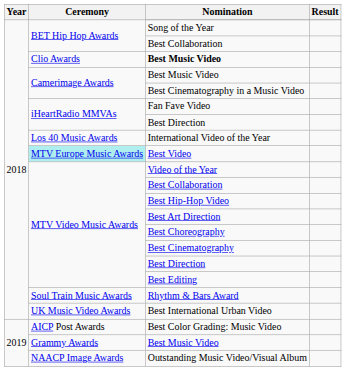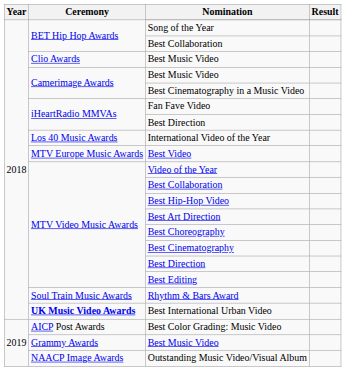(184, 59) bold -> (183, 59) normal
(87, 153) paleturquoise background -> (87, 153) no background
(81, 311) normal -> (83, 311) bold
